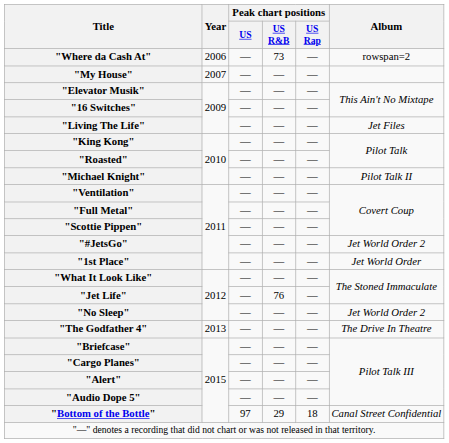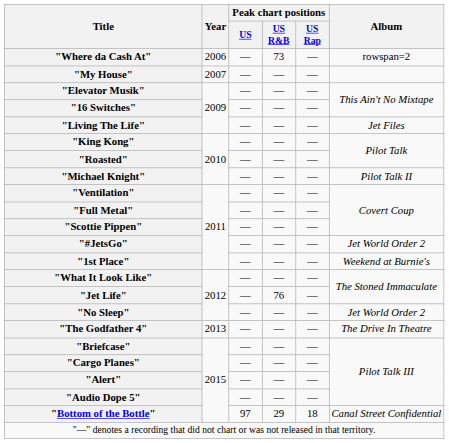(386, 261) Jet World Order -> (386, 261) Weekend at Burnie's
